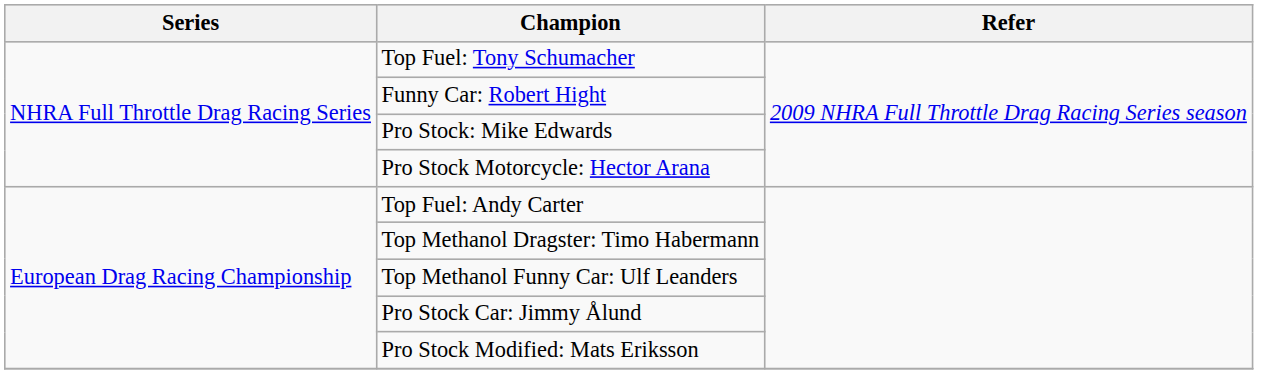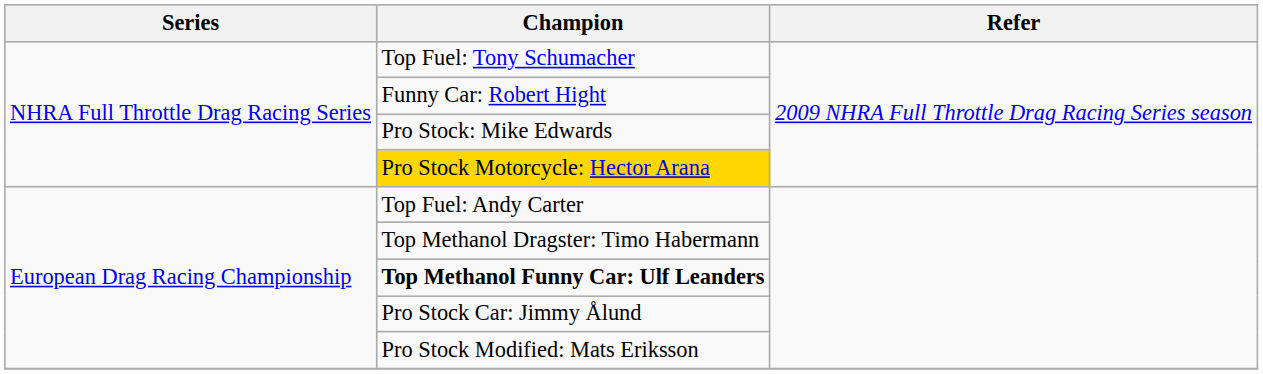(546, 167) no background -> (546, 167) gold background
(560, 276) normal -> (573, 276) bold
